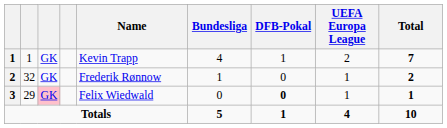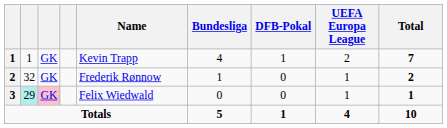(29, 95) no background -> (29, 95) paleturquoise background
(283, 95) bold -> (283, 95) normal
